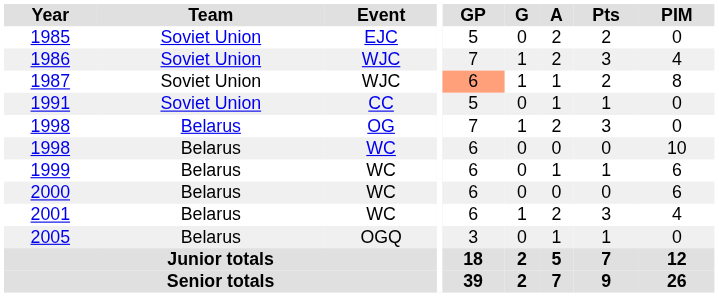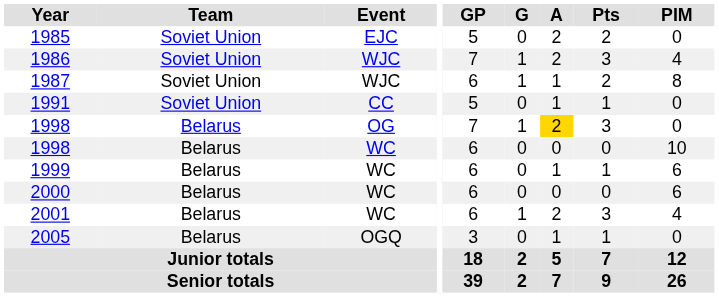(473, 81) lightsalmon background -> (473, 81) no background
(556, 126) no background -> (556, 126) gold background
